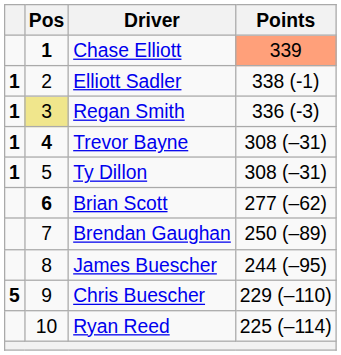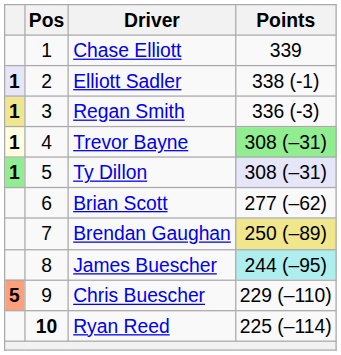(47, 51) bold -> (47, 51) normal
(286, 51) lightsalmon background -> (286, 51) no background
(14, 81) no background -> (14, 81) lavender background
(14, 112) no background -> (14, 112) khaki background
(47, 112) khaki background -> (47, 112) no background
(14, 142) no background -> (14, 142) lightyellow background
(47, 142) bold -> (47, 142) normal
(286, 142) no background -> (286, 142) lightgreen background
(14, 173) no background -> (14, 173) lightgreen background
(286, 173) no background -> (286, 173) lavender background
(47, 203) bold -> (47, 203) normal
(286, 234) no background -> (286, 234) khaki background
(286, 265) no background -> (286, 265) paleturquoise background
(14, 295) no background -> (14, 295) lightsalmon background
(47, 326) normal -> (47, 326) bold
